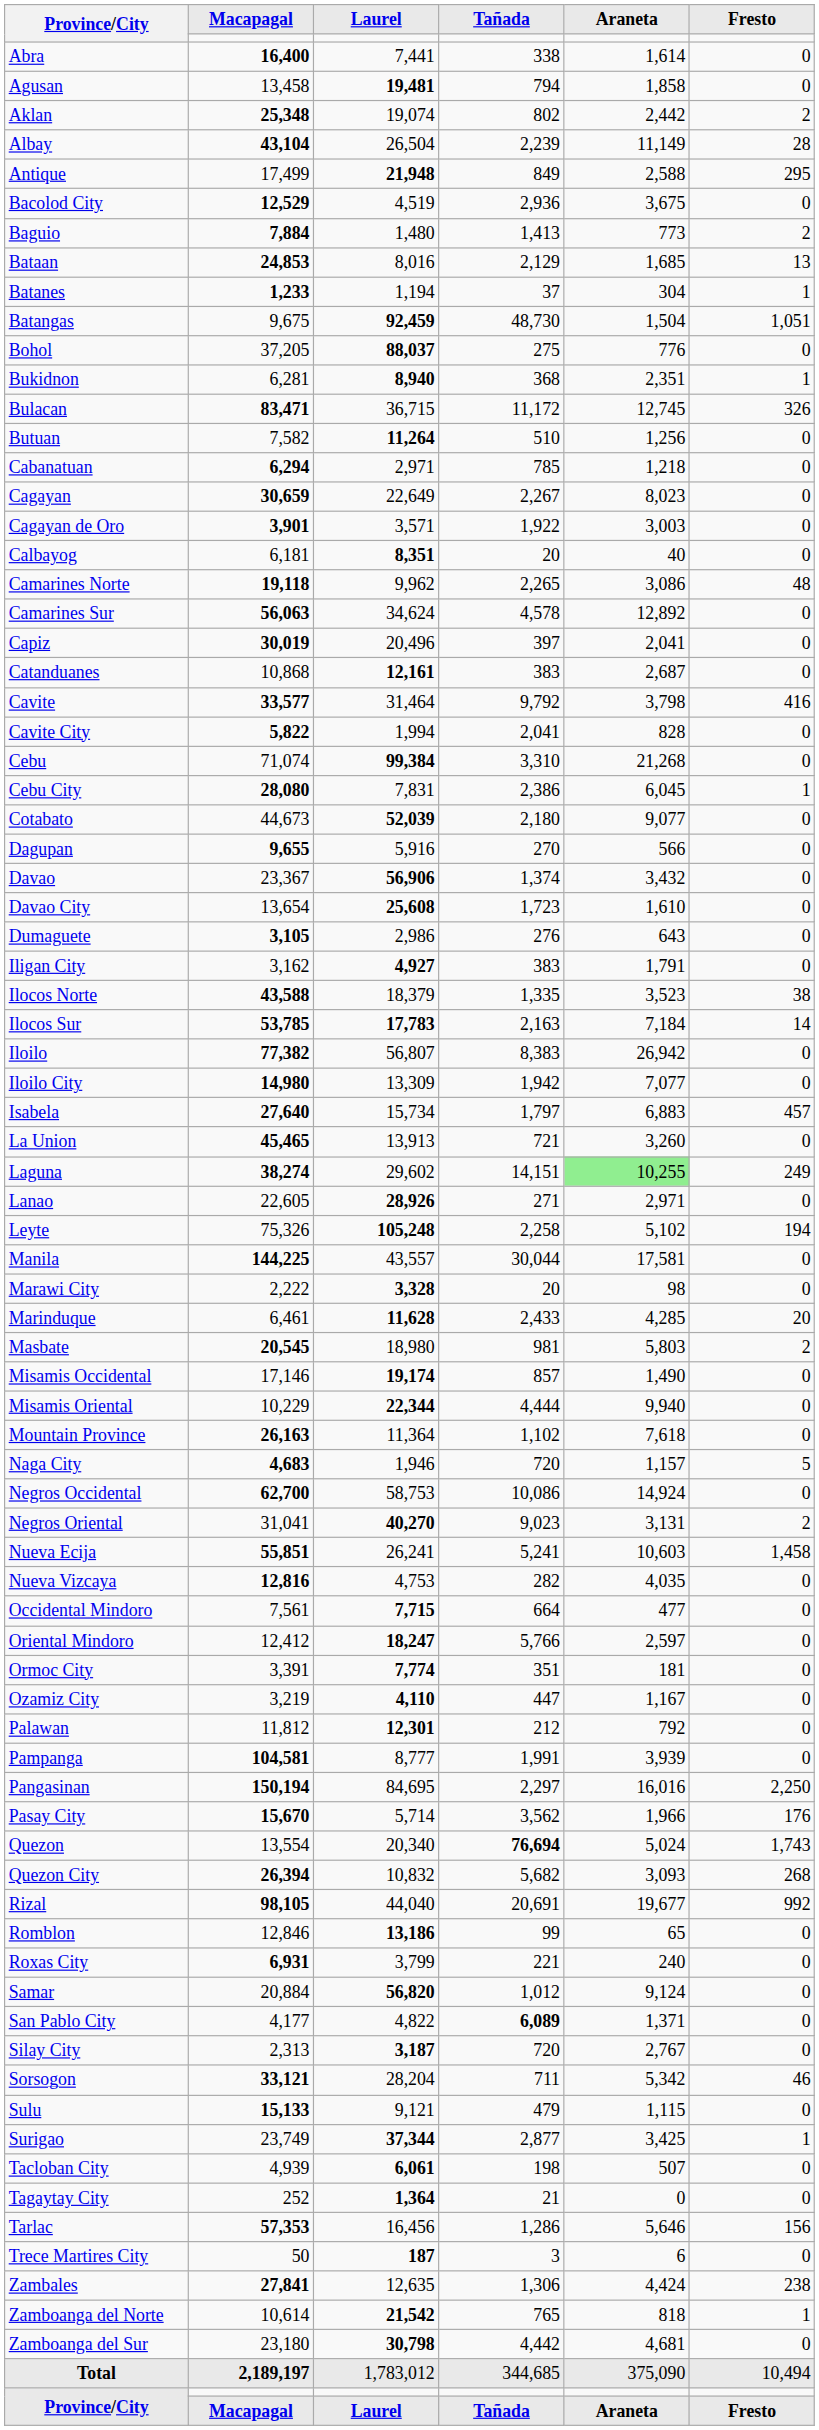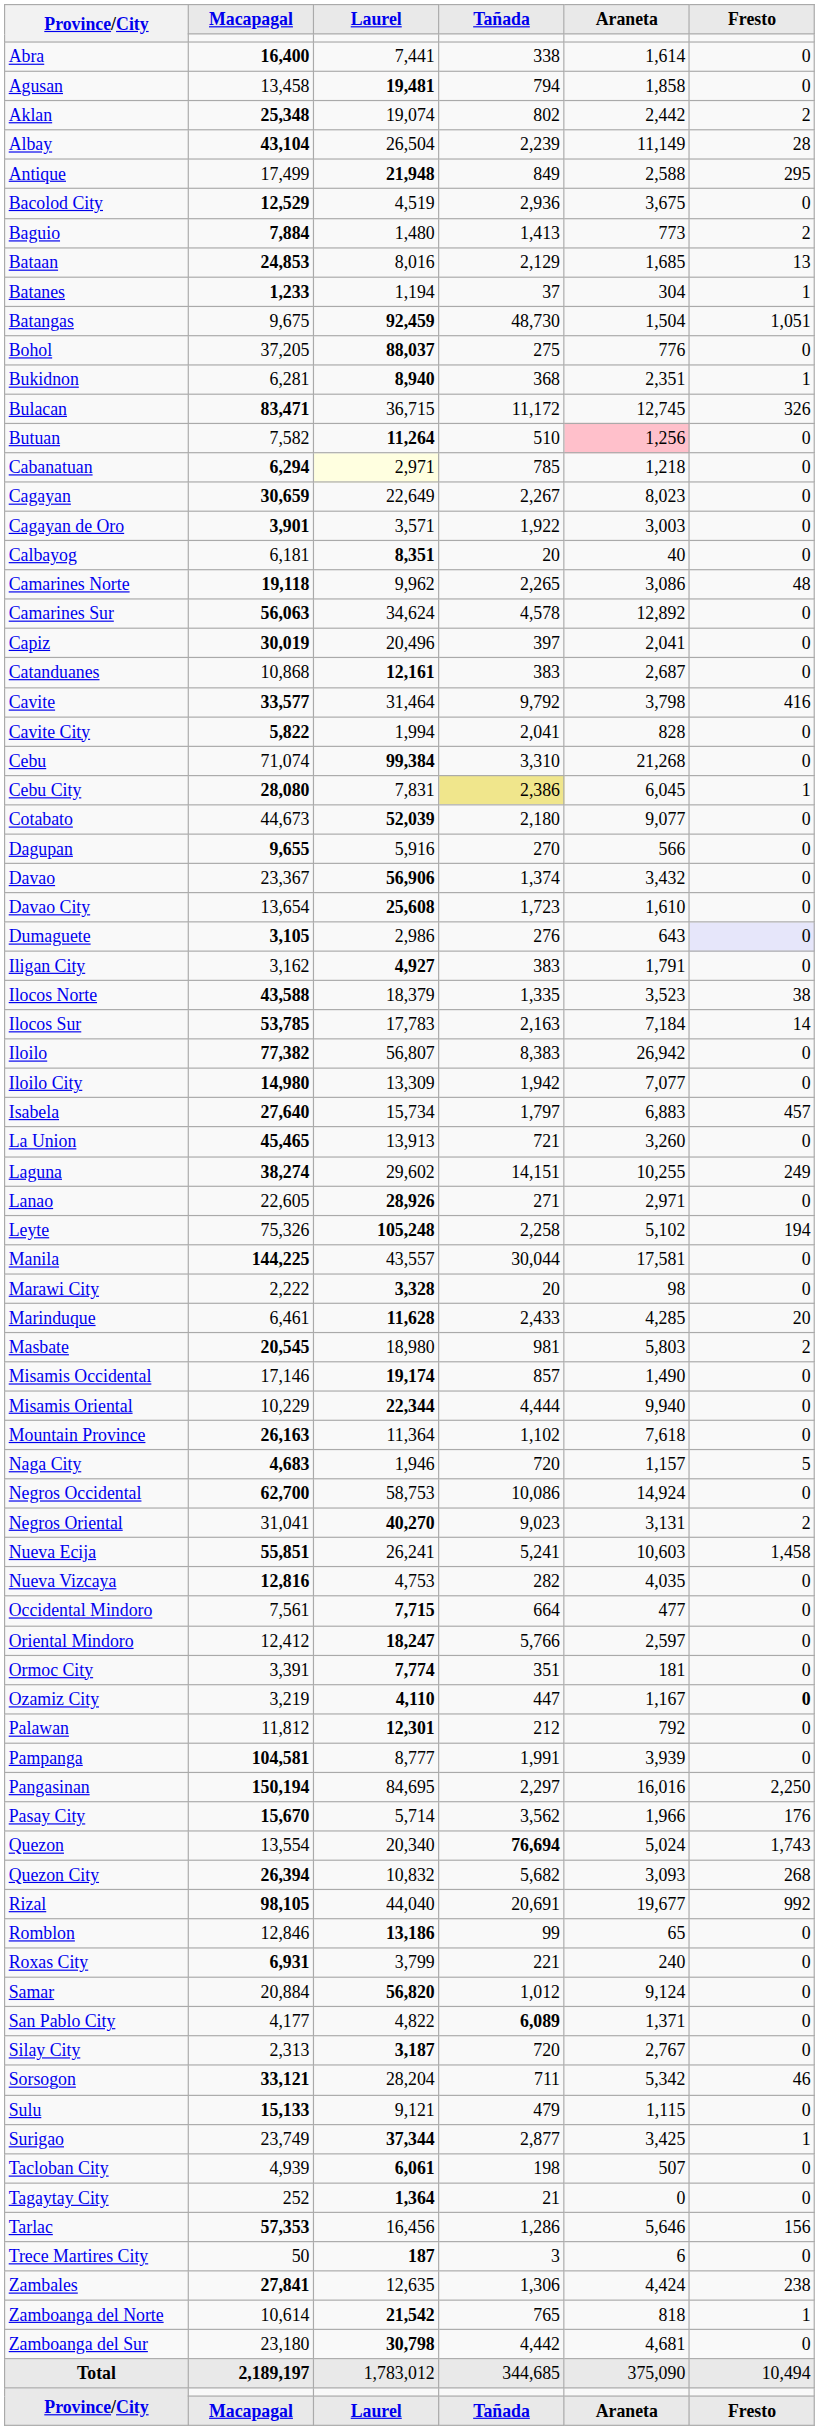(665, 438) no background -> (665, 438) pink background
(415, 467) no background -> (415, 467) lightyellow background
(540, 790) no background -> (540, 790) khaki background
(806, 936) no background -> (806, 936) lavender background
(410, 1024) bold -> (410, 1024) normal
(661, 1171) lightgreen background -> (661, 1171) no background
(806, 1699) normal -> (806, 1699) bold
